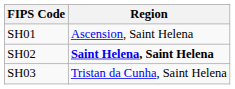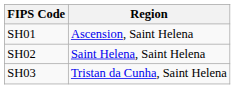(142, 53) bold -> (138, 53) normal
